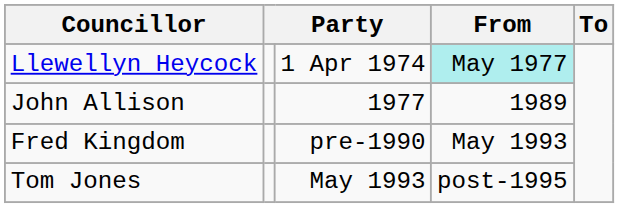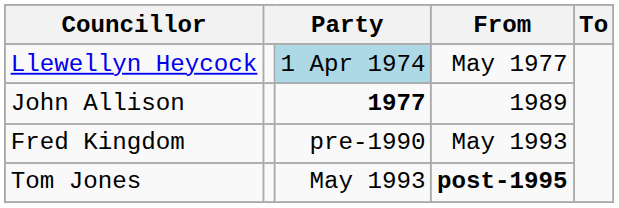(353, 64) no background -> (353, 64) lightblue background
(510, 64) paleturquoise background -> (510, 64) no background
(396, 103) normal -> (396, 103) bold
(502, 182) normal -> (502, 182) bold
